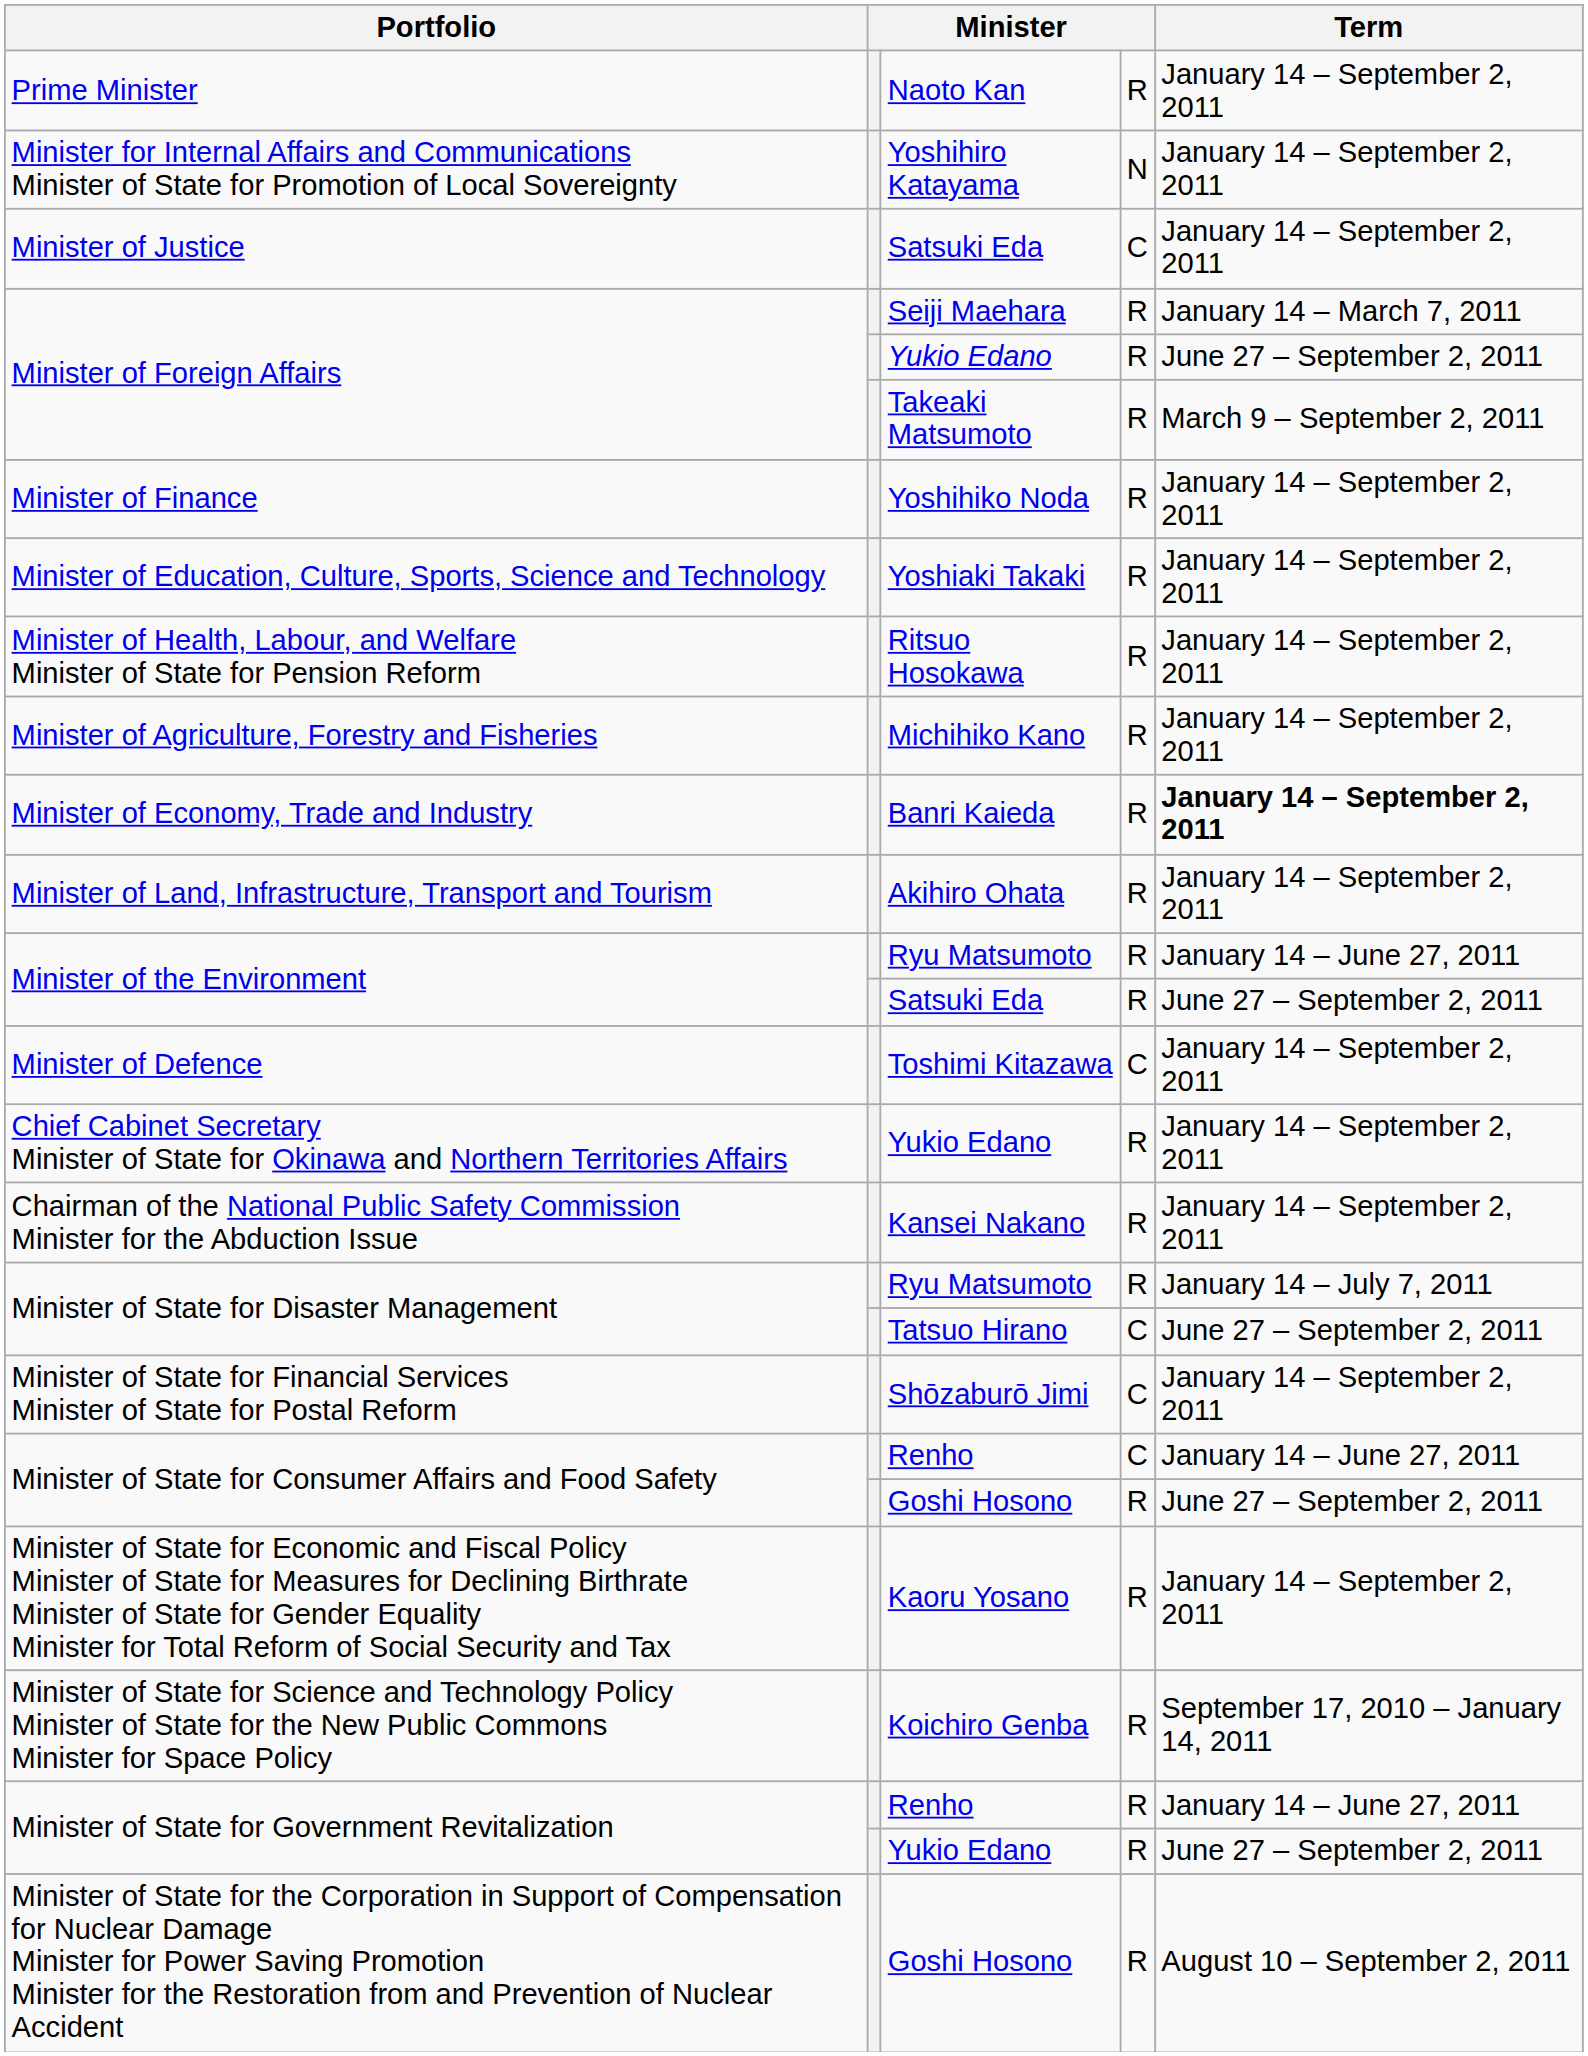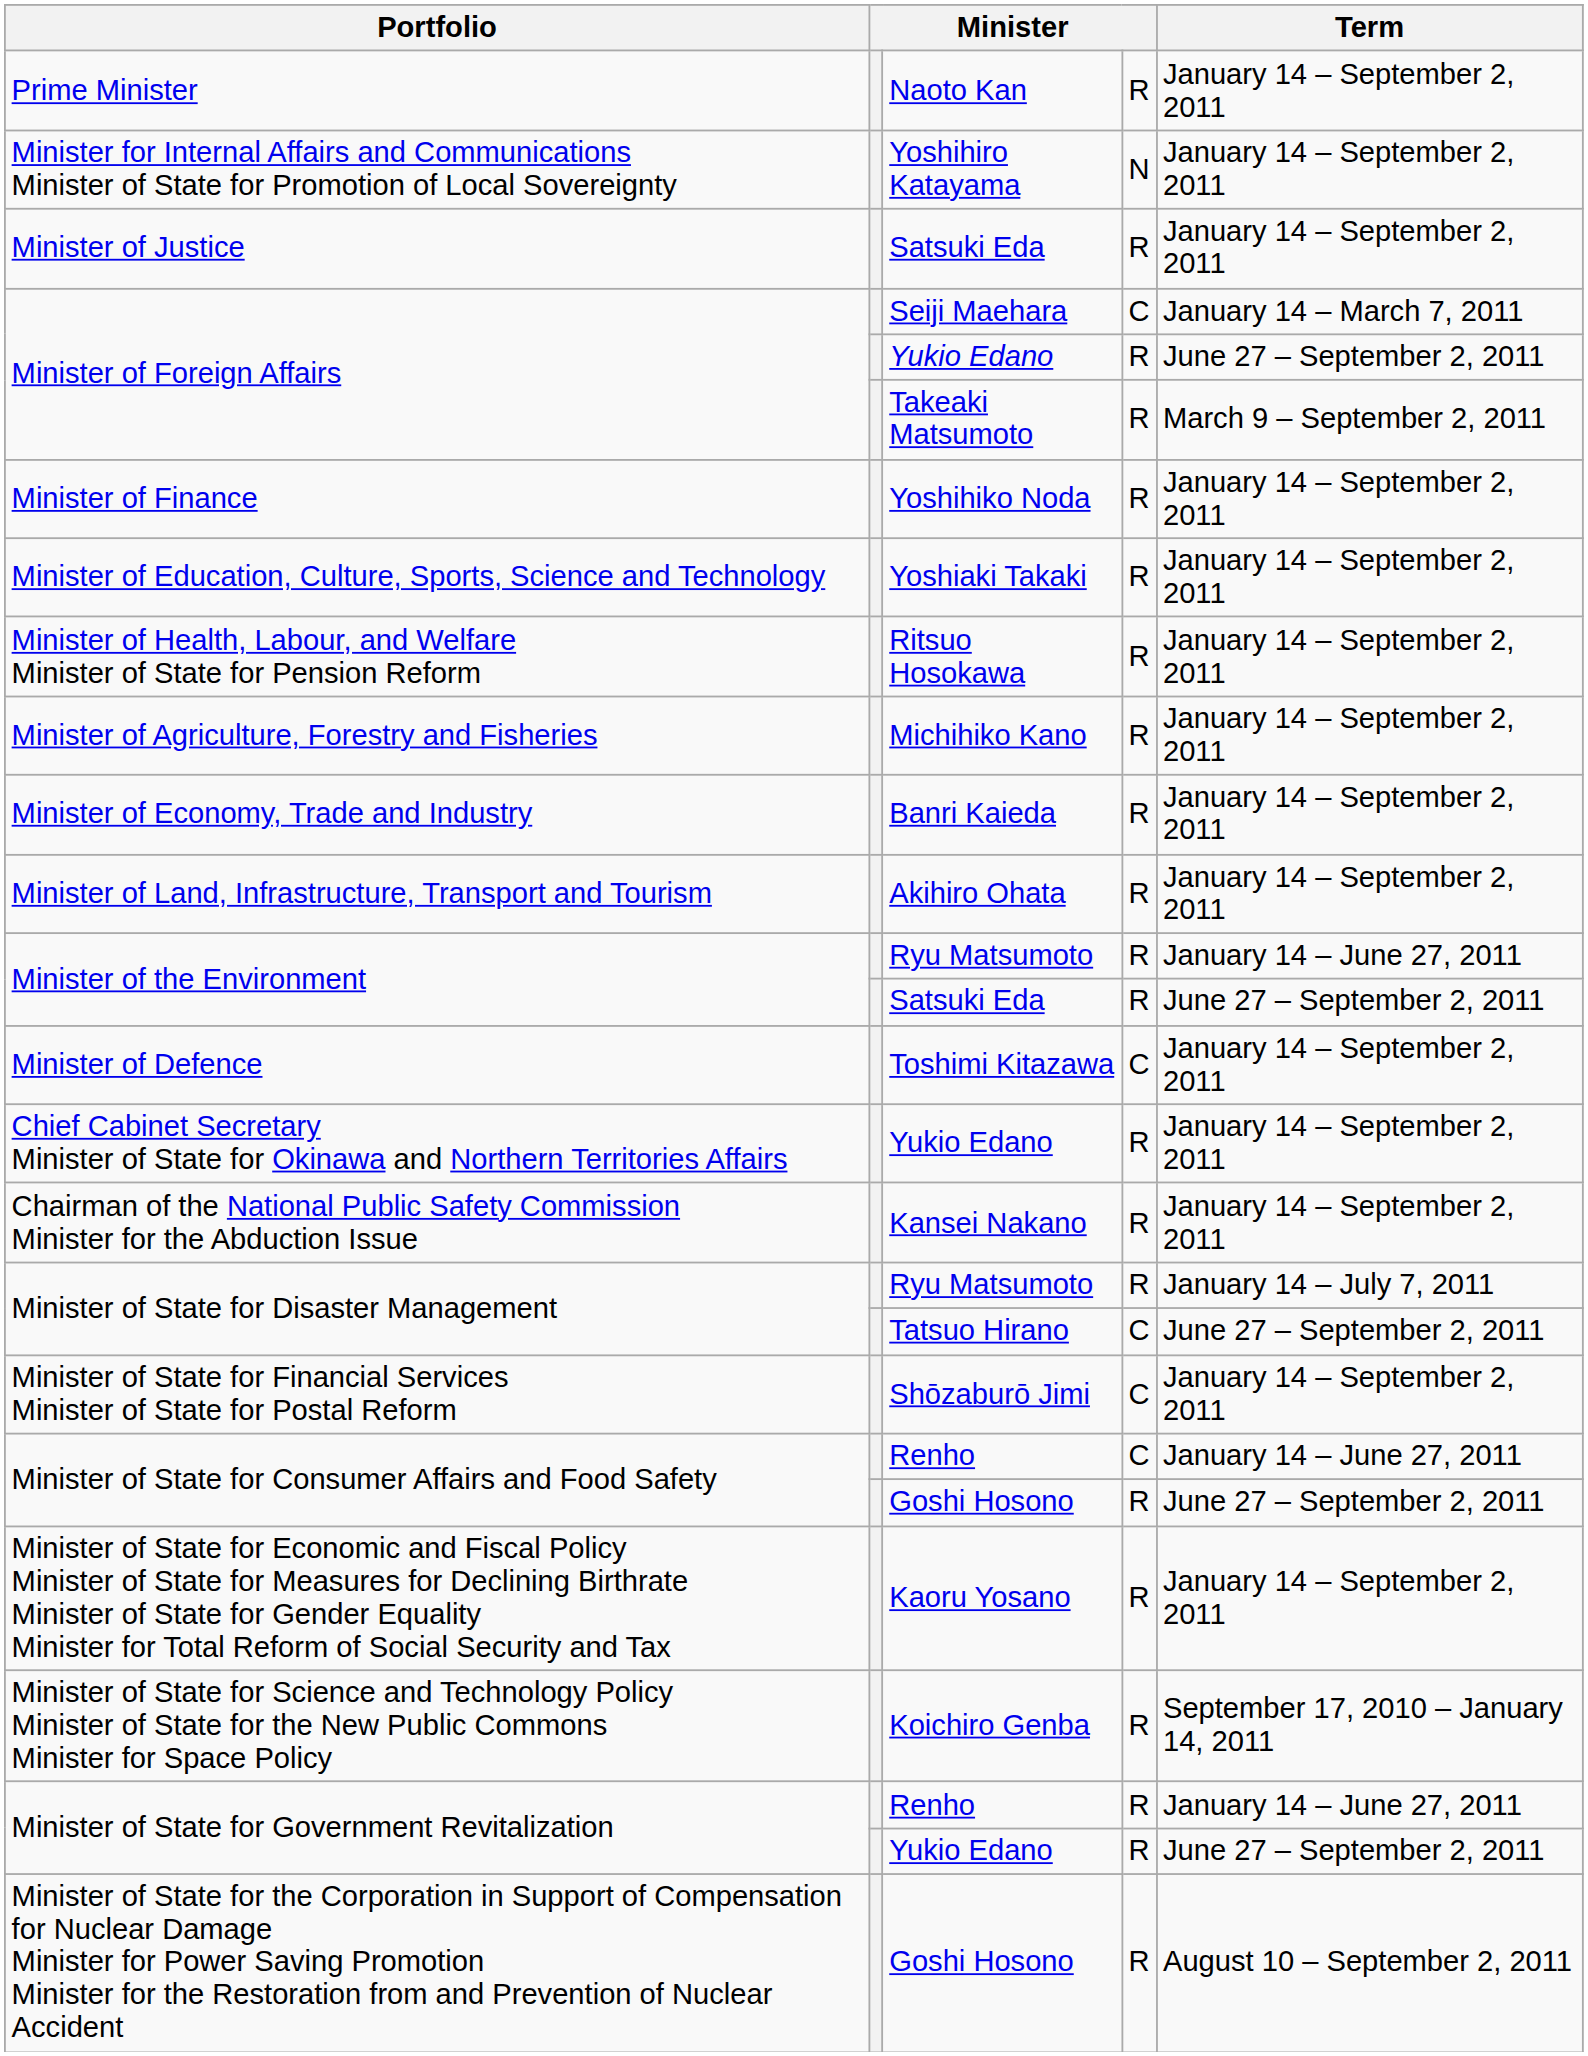(1137, 248) C -> (1139, 248) R
(1137, 310) R -> (1139, 310) C
(1345, 814) bold -> (1339, 814) normal
